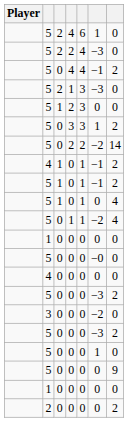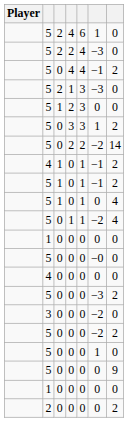(97, 333) −3 -> (97, 333) −2
